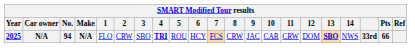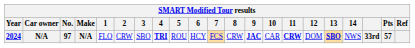(14, 36) 2025 -> (14, 36) 2024
(68, 36) 94 -> (68, 36) 97
(253, 36) normal -> (254, 36) bold
(291, 36) normal -> (293, 36) bold
(385, 36) 66 -> (388, 36) 57
